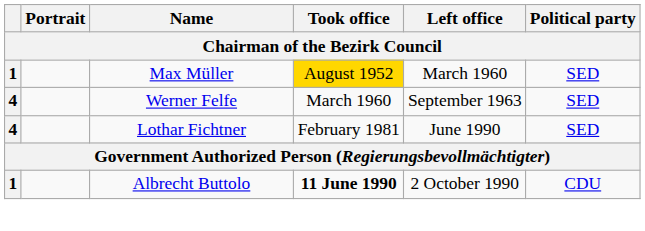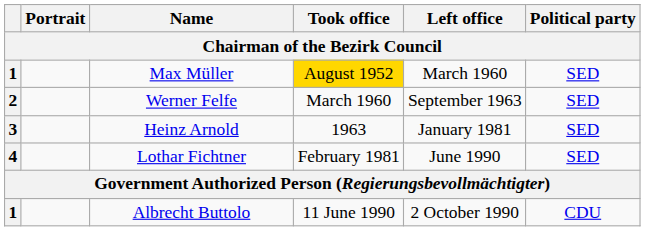(13, 101) 4 -> (13, 101) 2
+ row: (191, 128)
(349, 184) bold -> (349, 211) normal
